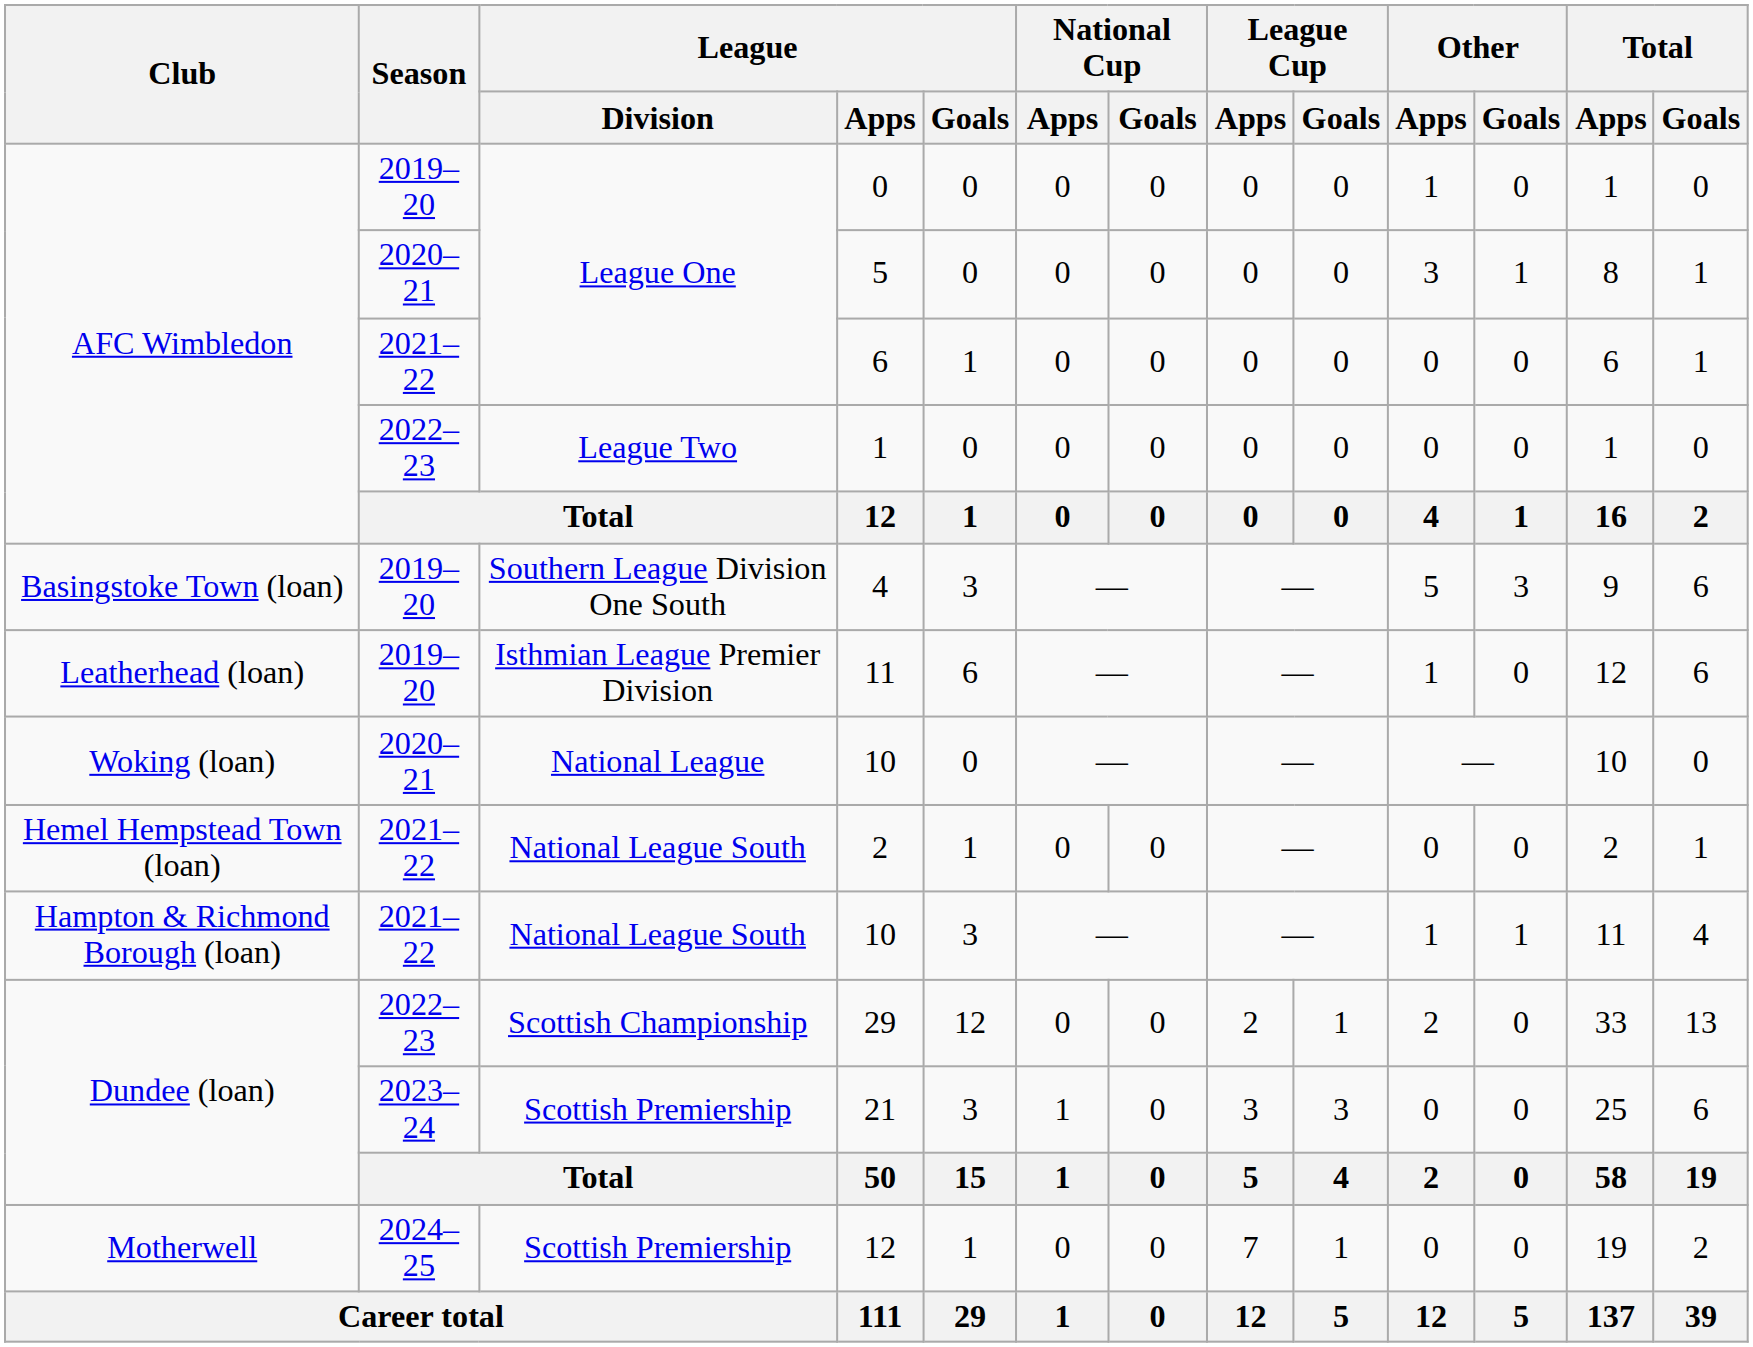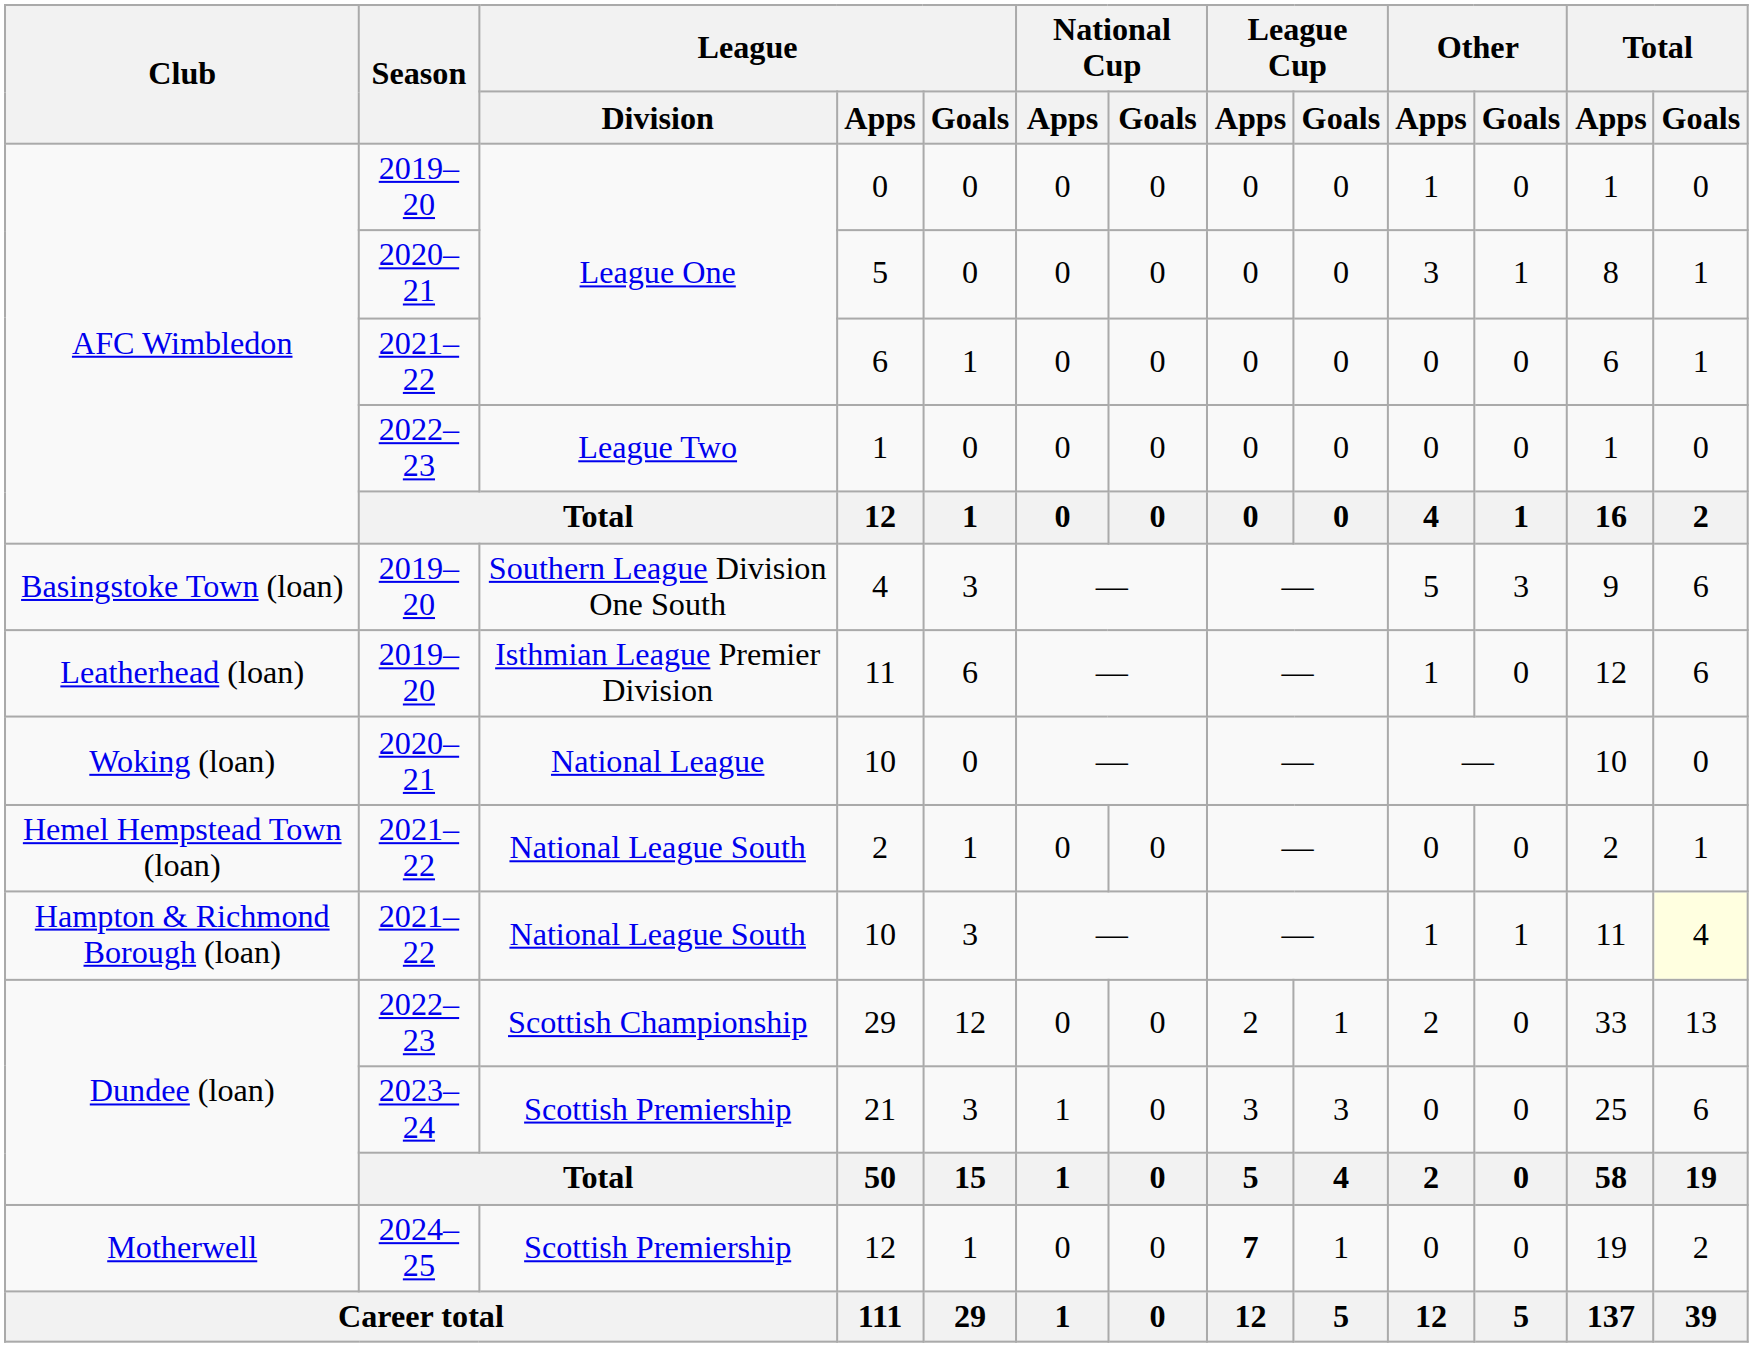(1701, 934) no background -> (1701, 934) lightyellow background
(1250, 1247) normal -> (1250, 1247) bold
